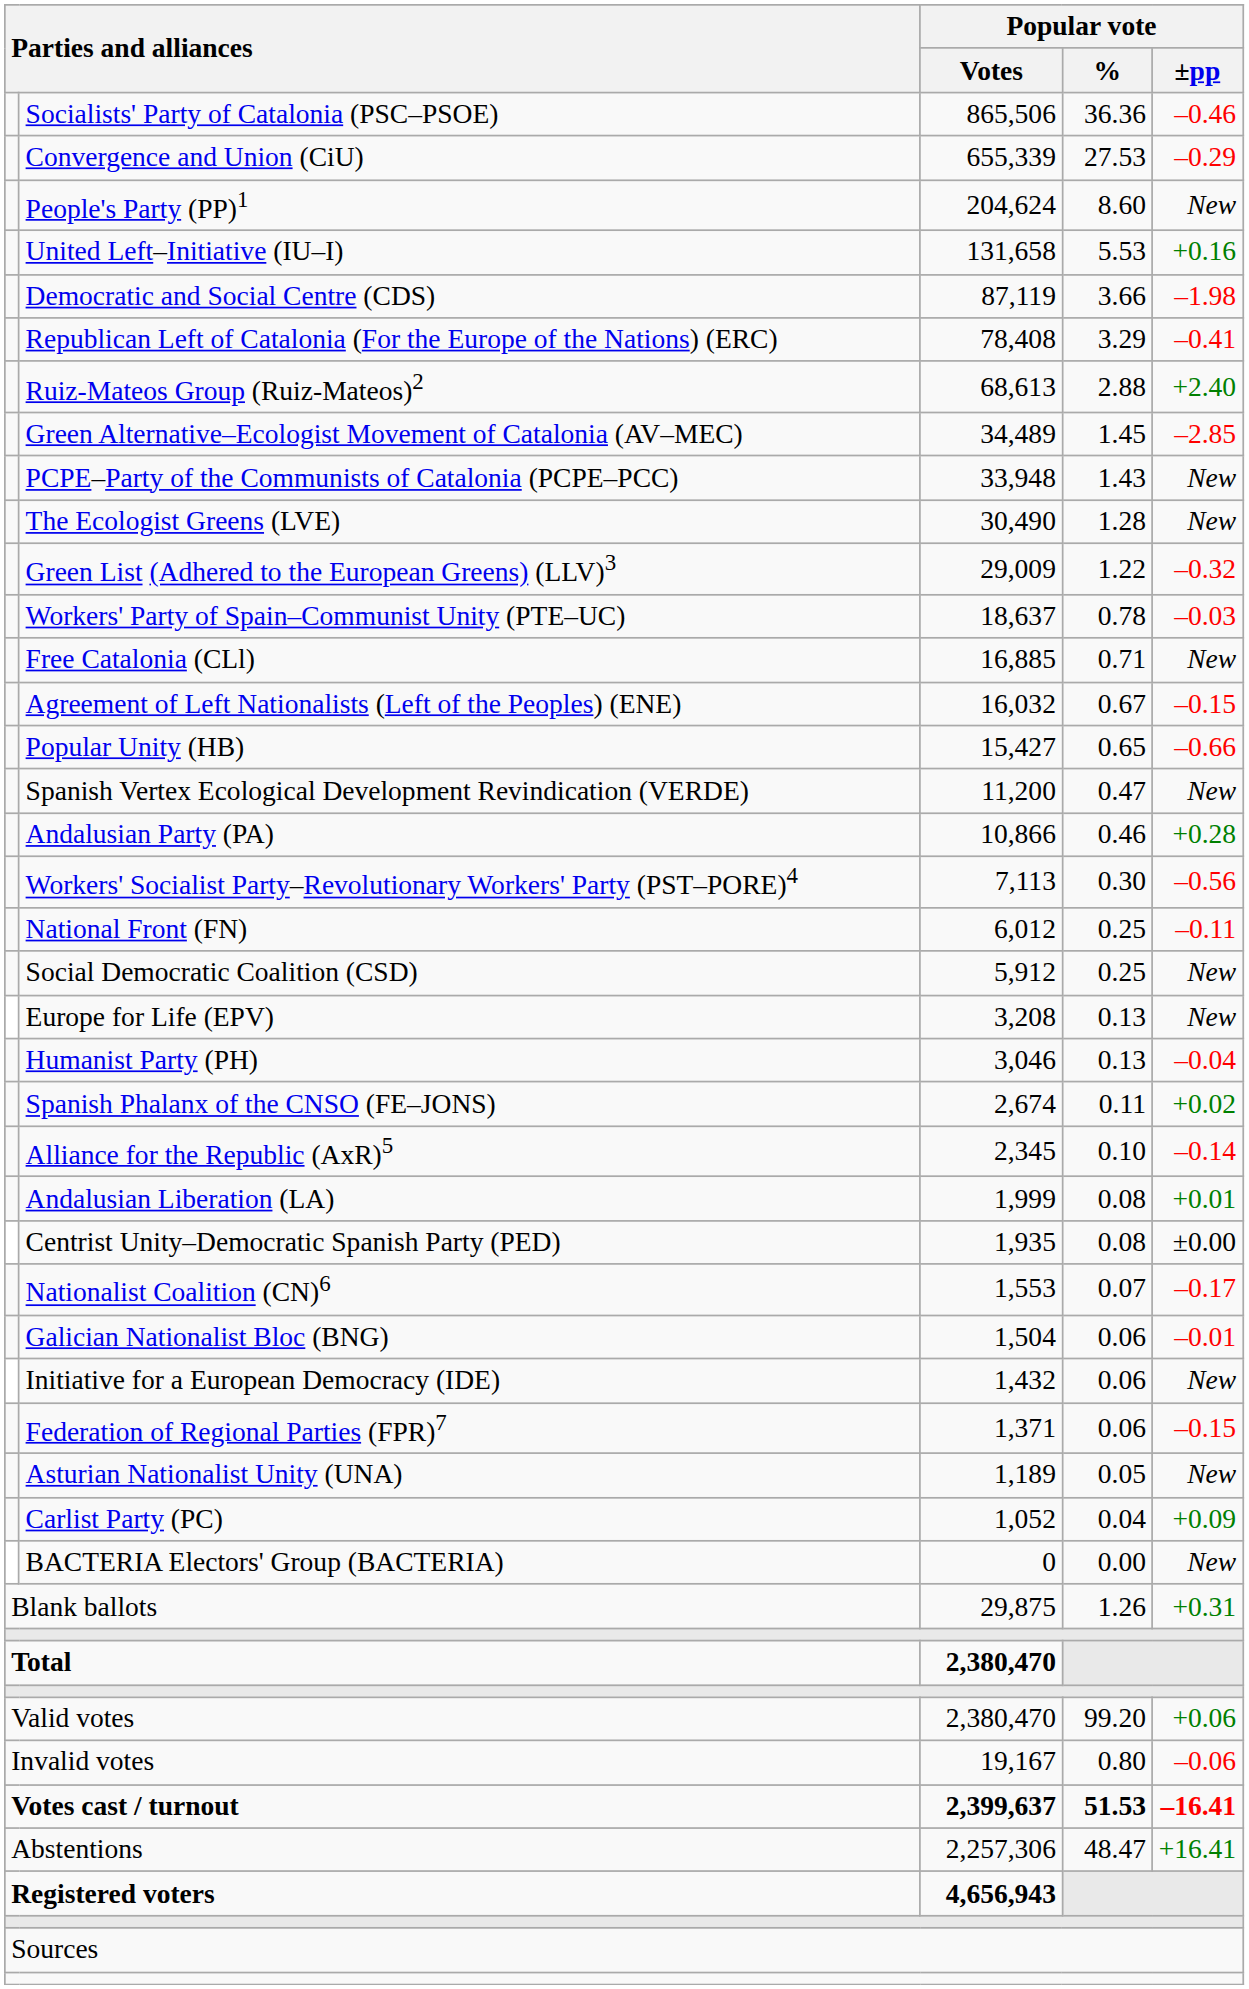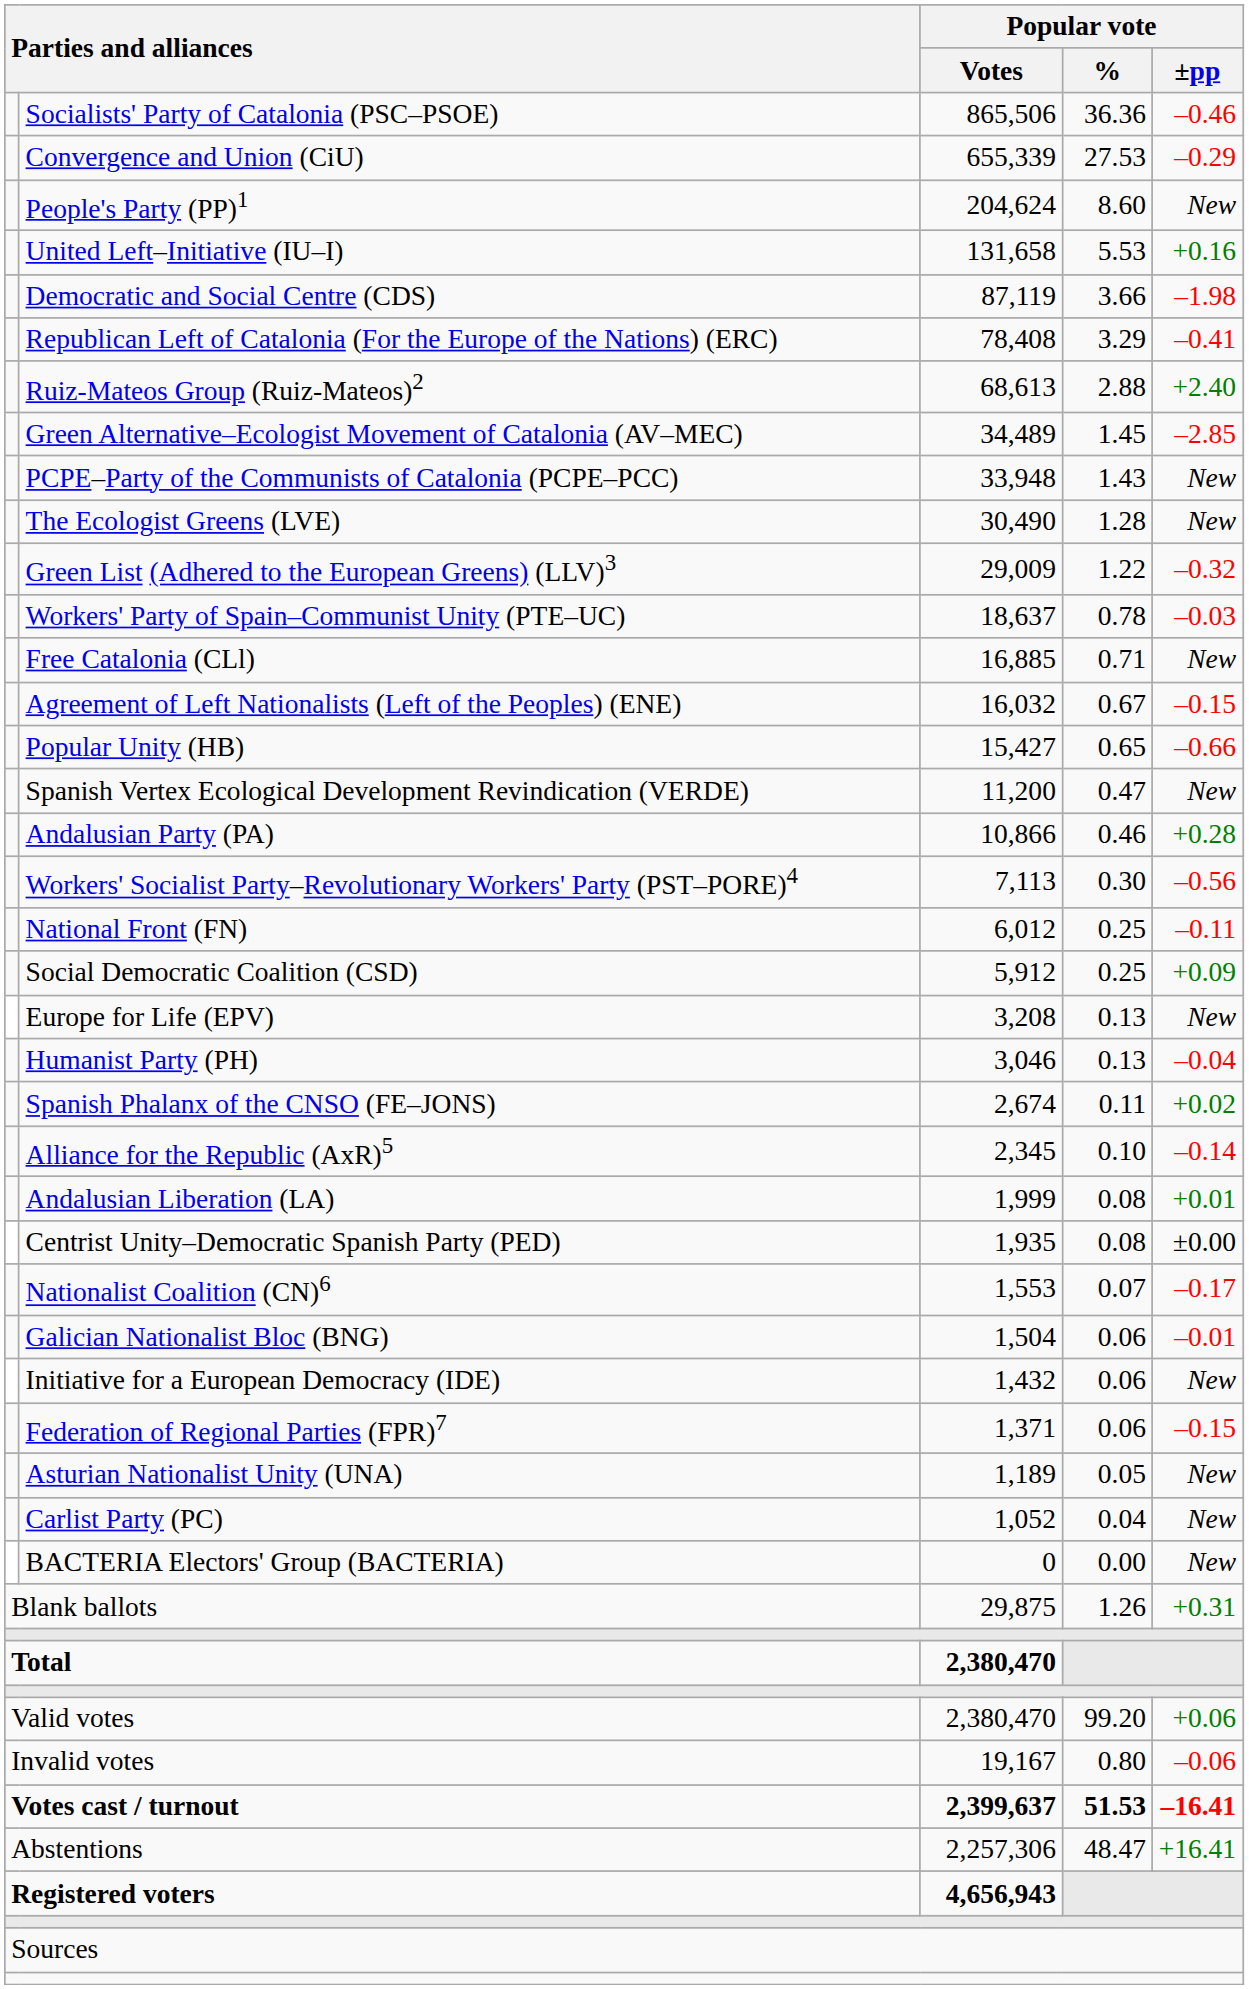(1212, 972) New -> (1204, 972) +0.09
(1204, 1518) +0.09 -> (1212, 1518) New
